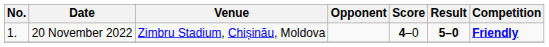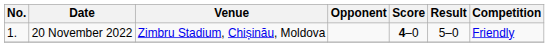(449, 32) bold -> (449, 32) normal
(495, 32) bold -> (493, 32) normal
